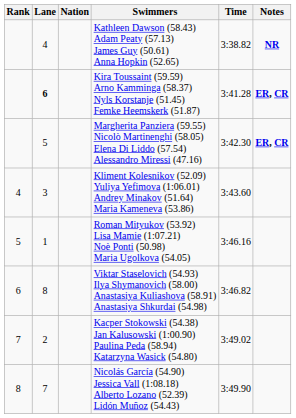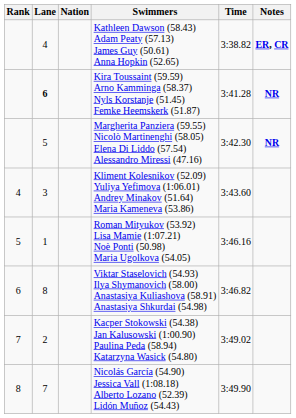(272, 44) NR -> (272, 44) ER, CR
(272, 94) ER, CR -> (272, 94) NR
(272, 143) ER, CR -> (272, 143) NR
